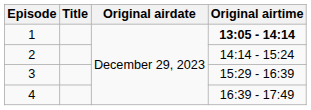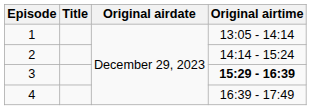(257, 34) bold -> (257, 34) normal
(257, 74) normal -> (257, 74) bold
